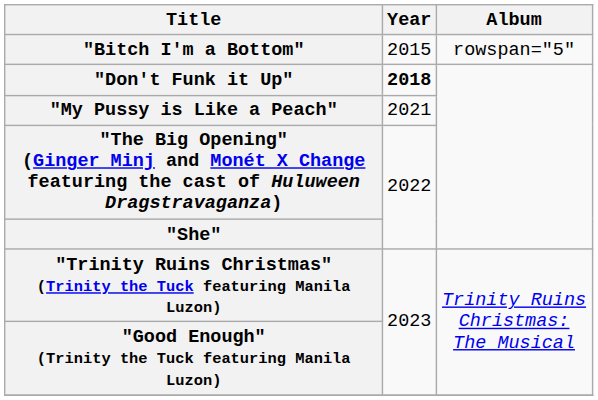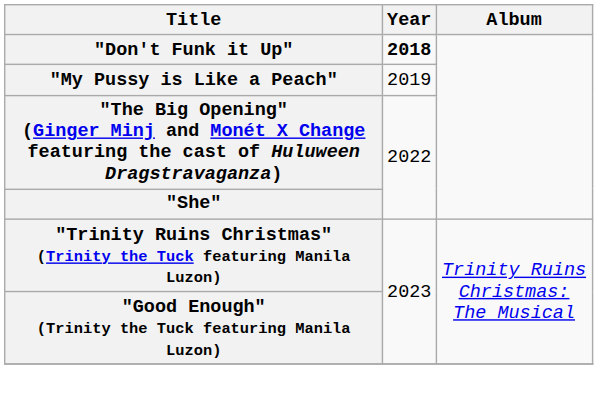- row: (194, 50)
(409, 110) 2021 -> (409, 80) 2019
